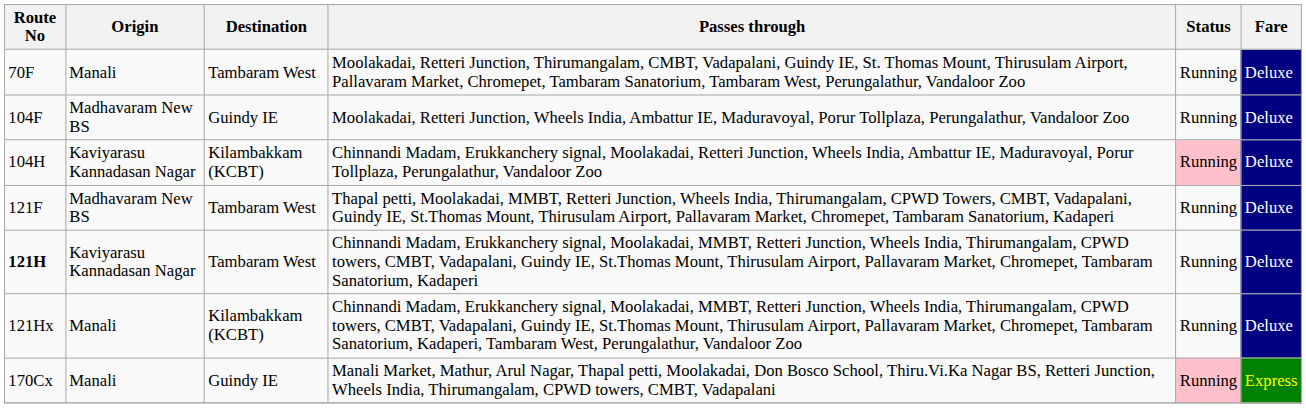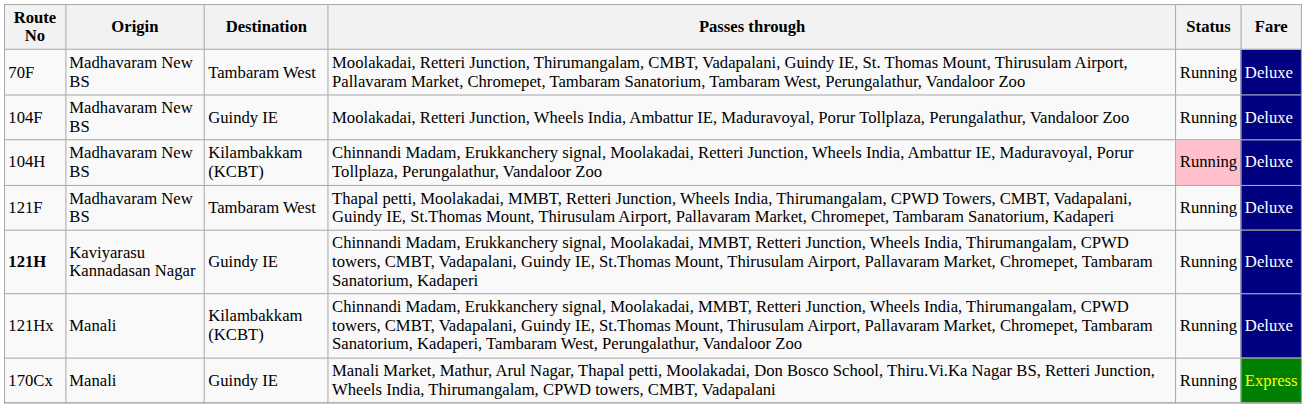(93, 72) Manali -> (131, 72) Madhavaram New BS
(132, 162) Kaviyarasu Kannadasan Nagar -> (131, 162) Madhavaram New BS
(262, 261) Tambaram West -> (243, 261) Guindy IE
(1209, 380) pink background -> (1209, 380) no background
